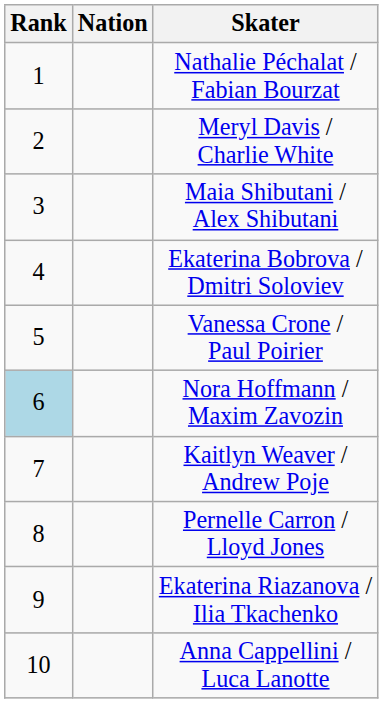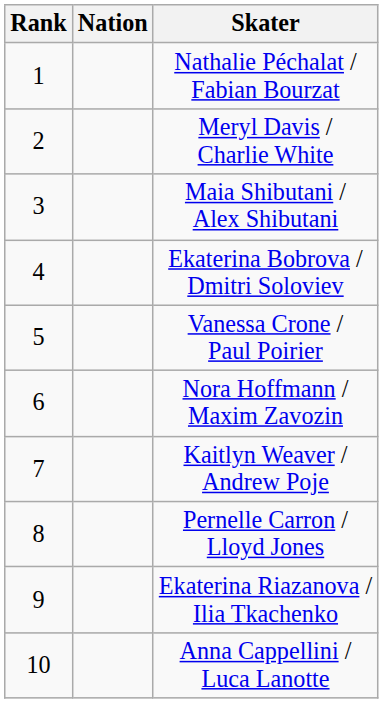(39, 403) lightblue background -> (39, 403) no background
